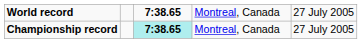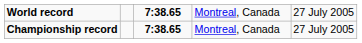(163, 30) paleturquoise background -> (163, 30) no background
